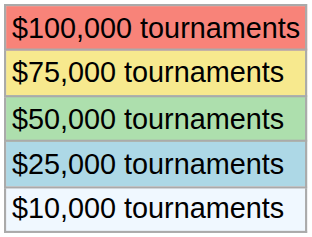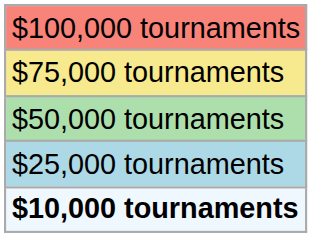(148, 209) normal -> (155, 209) bold
